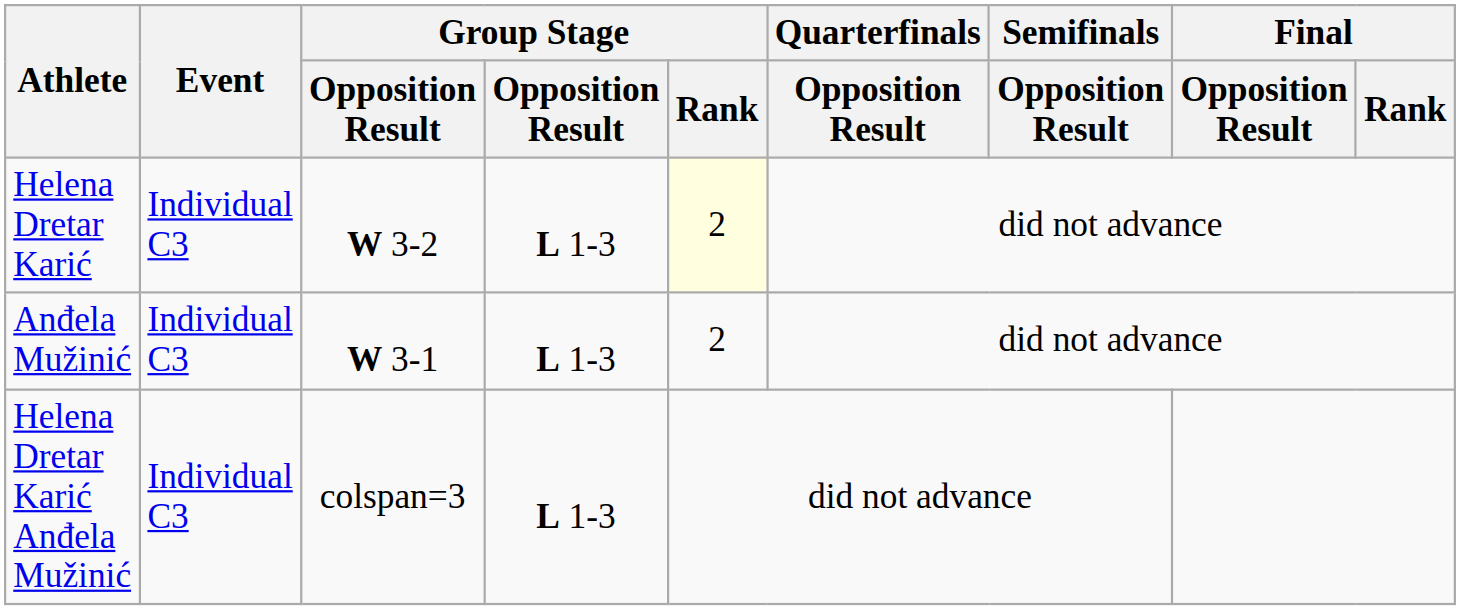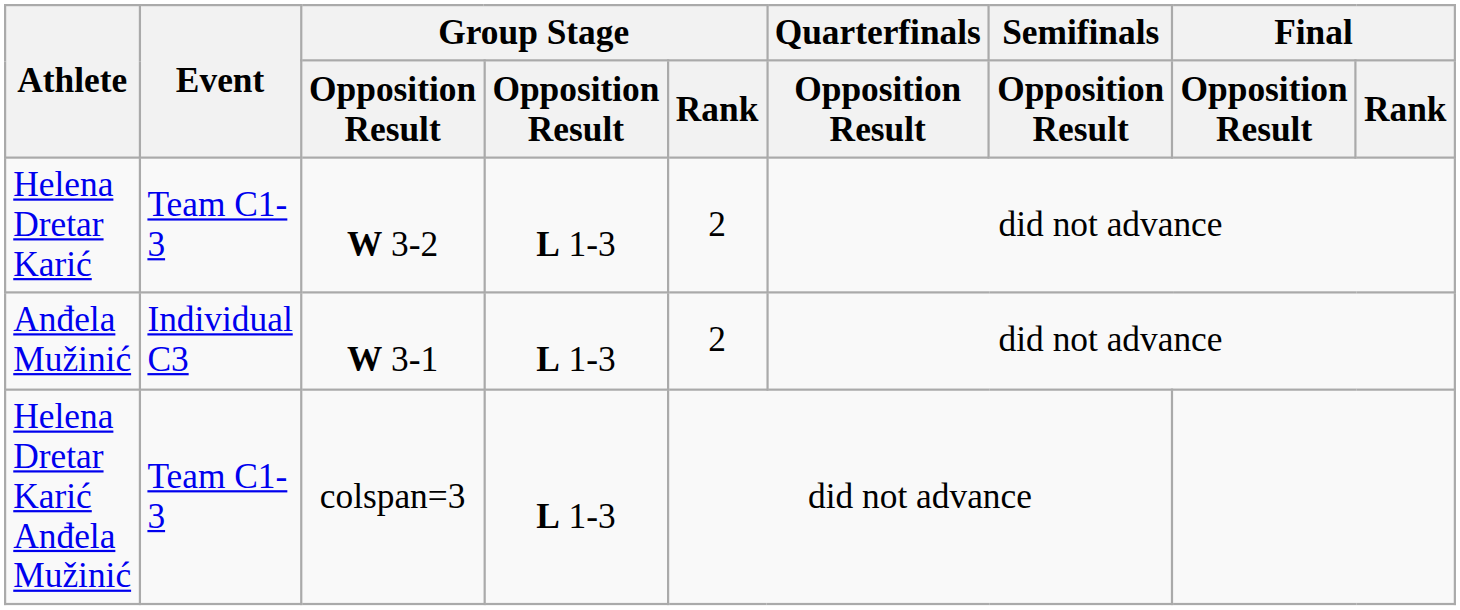(220, 224) Individual C3 -> (217, 224) Team C1-3
(717, 224) lightyellow background -> (717, 224) no background
(220, 495) Individual C3 -> (217, 495) Team C1-3
